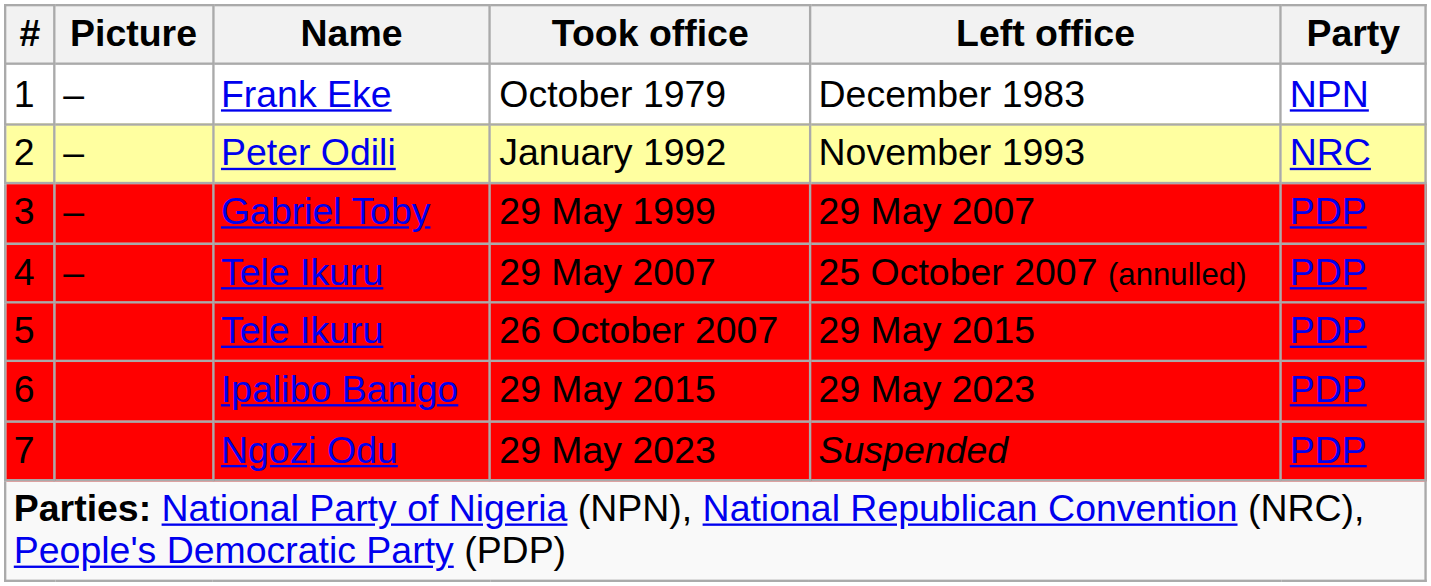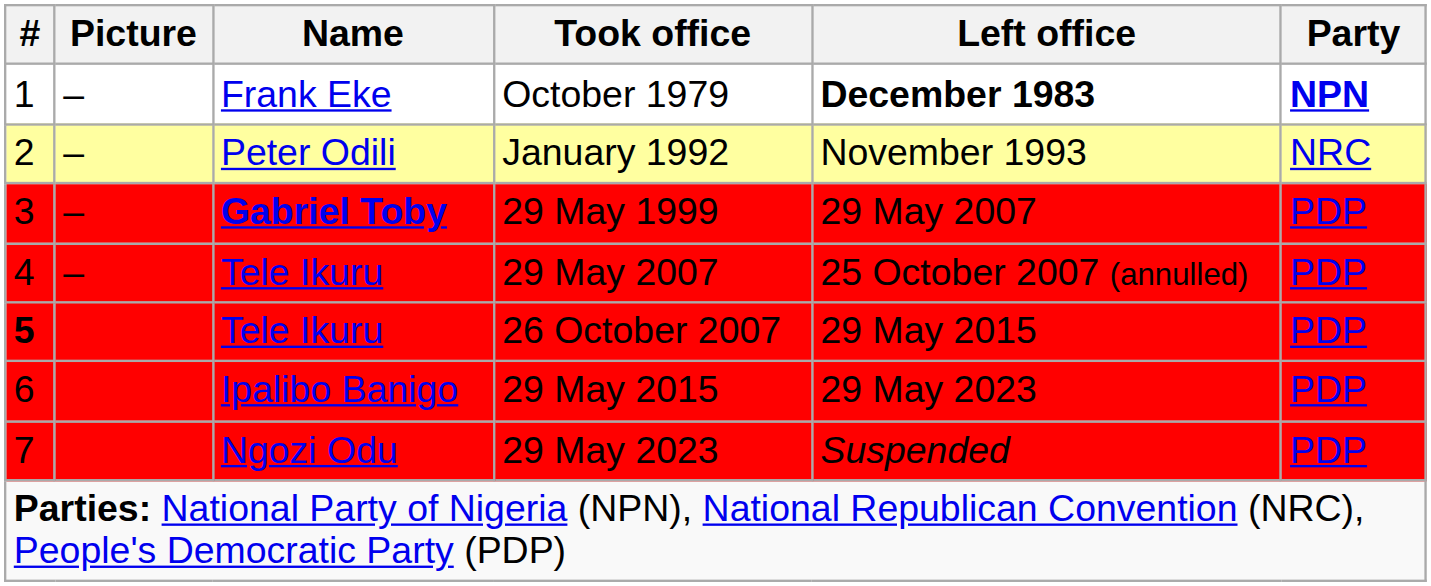(952, 93) normal -> (958, 93) bold
(1329, 93) normal -> (1330, 93) bold
(326, 212) normal -> (334, 212) bold
(24, 331) normal -> (24, 331) bold
